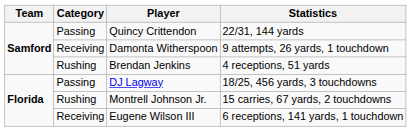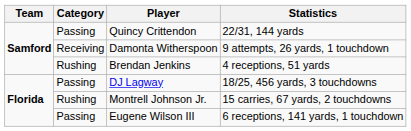(80, 117) Receiving -> (76, 117) Passing
